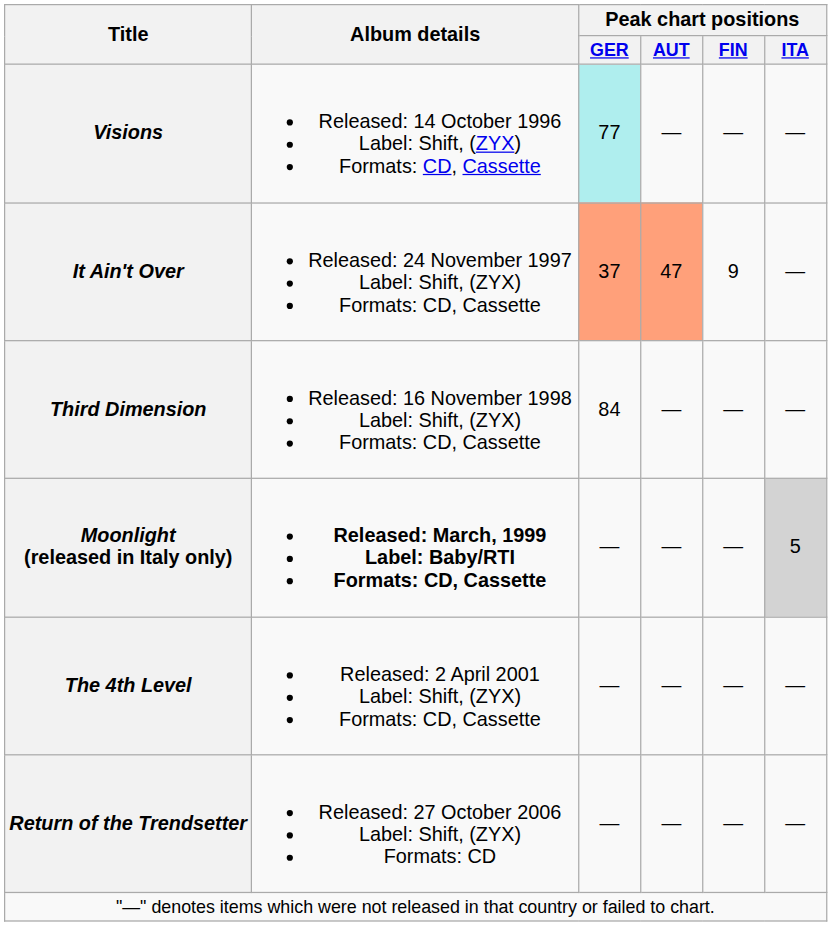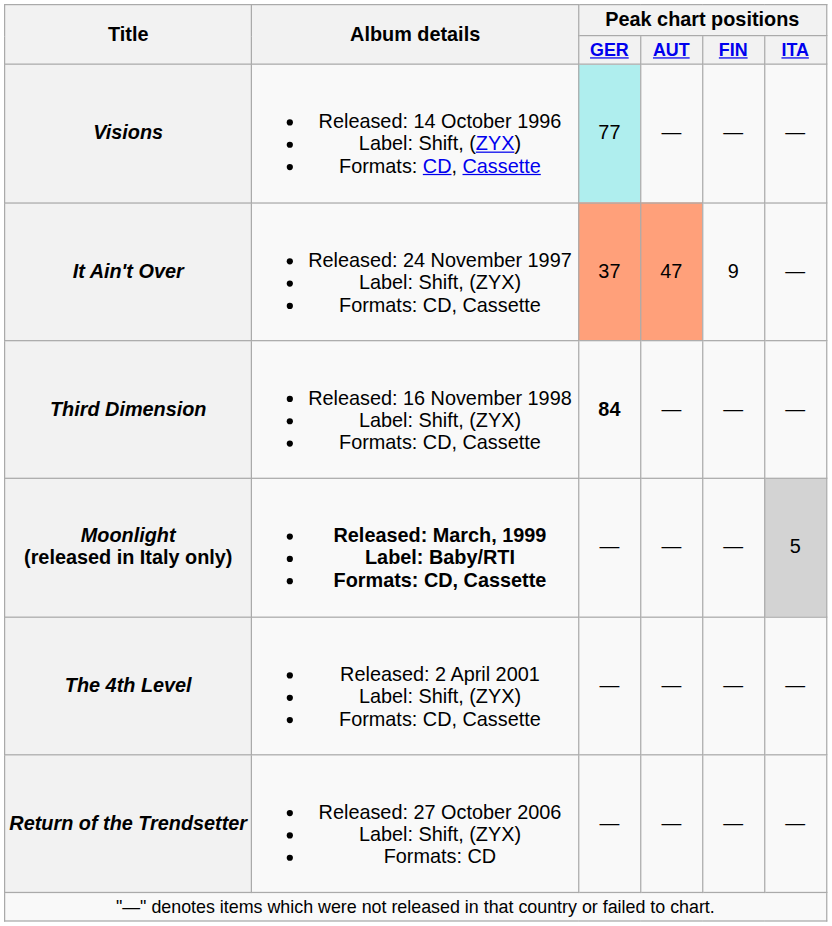(609, 409) normal -> (609, 409) bold
